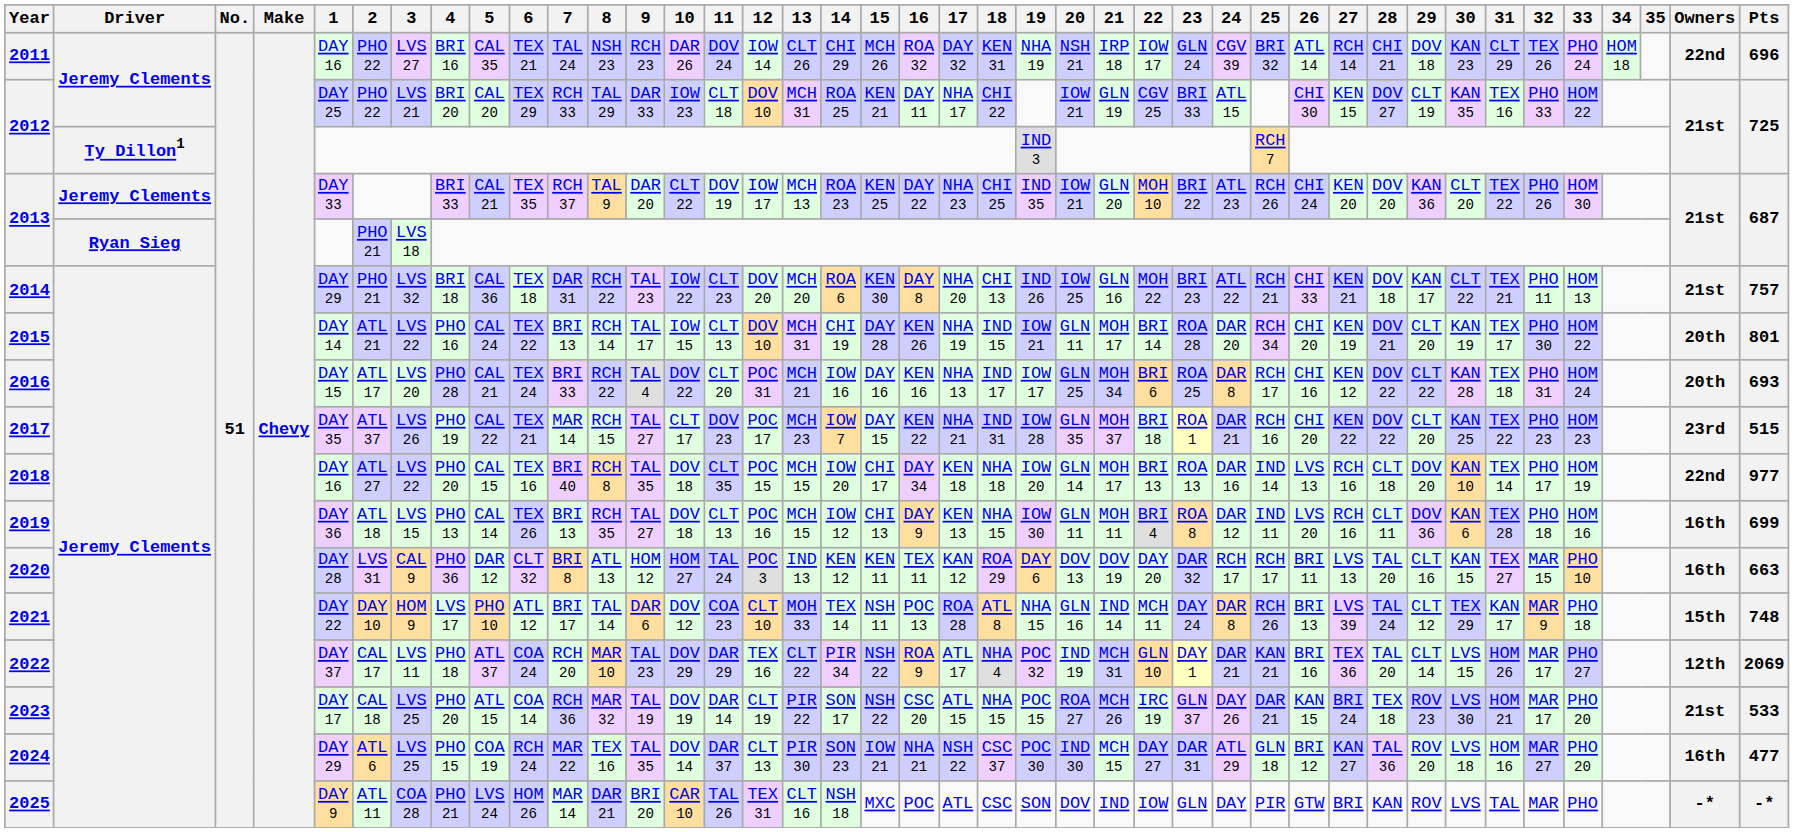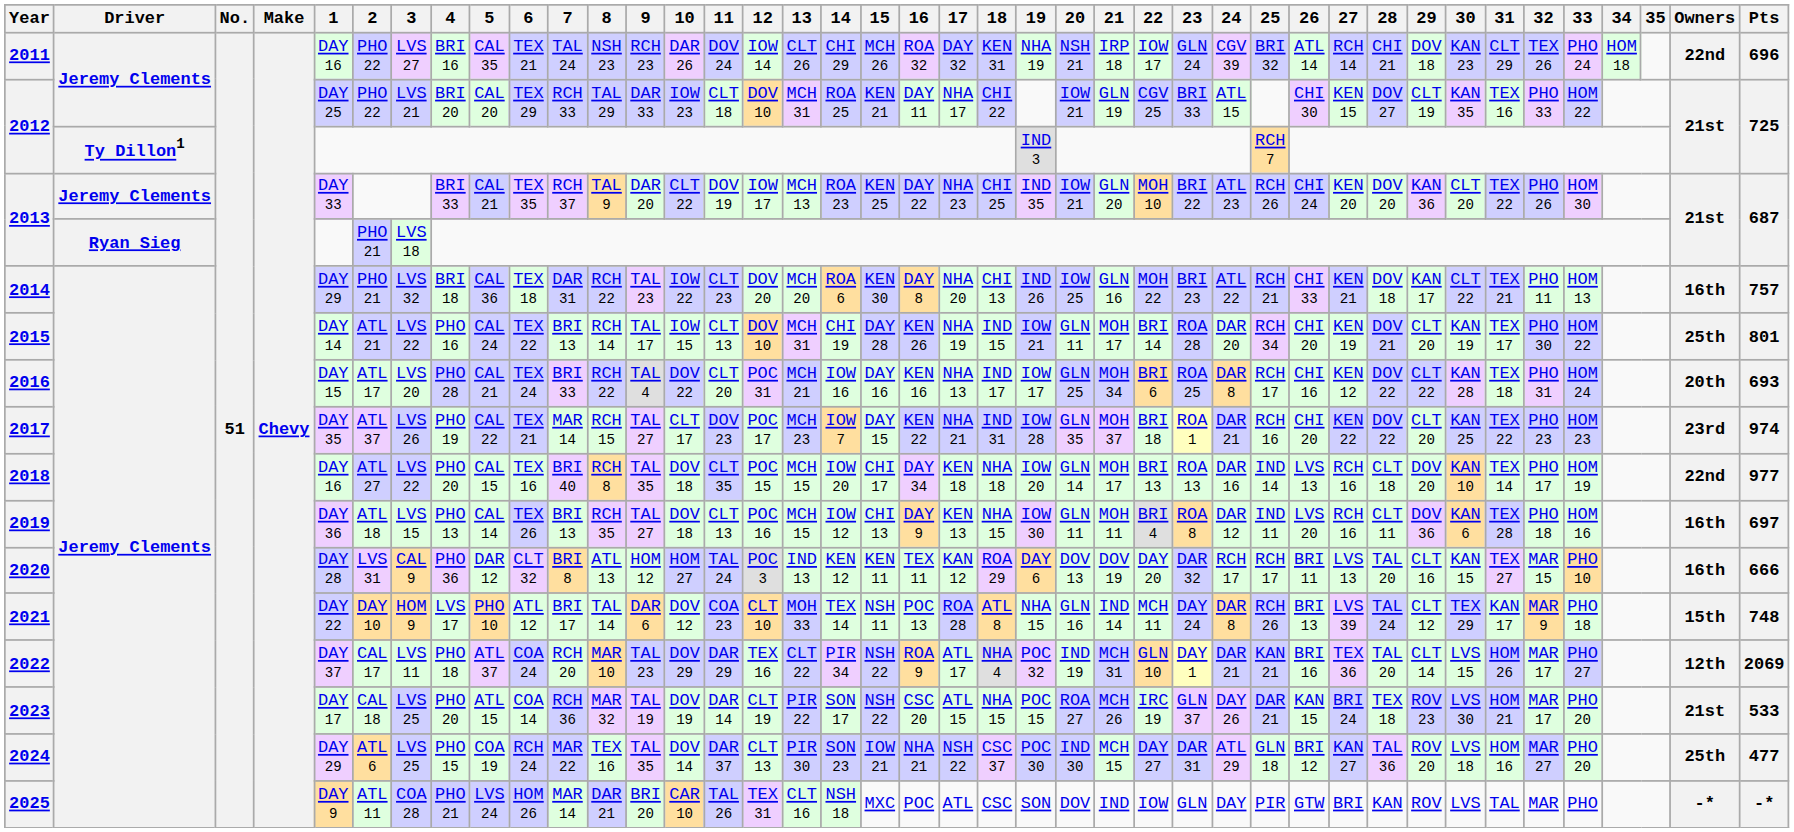(1705, 289) 21st -> (1705, 289) 16th
(1705, 336) 20th -> (1705, 336) 25th
(1764, 430) 515 -> (1764, 430) 974
(1764, 523) 699 -> (1764, 523) 697
(1764, 570) 663 -> (1764, 570) 666
(1705, 757) 16th -> (1705, 757) 25th
